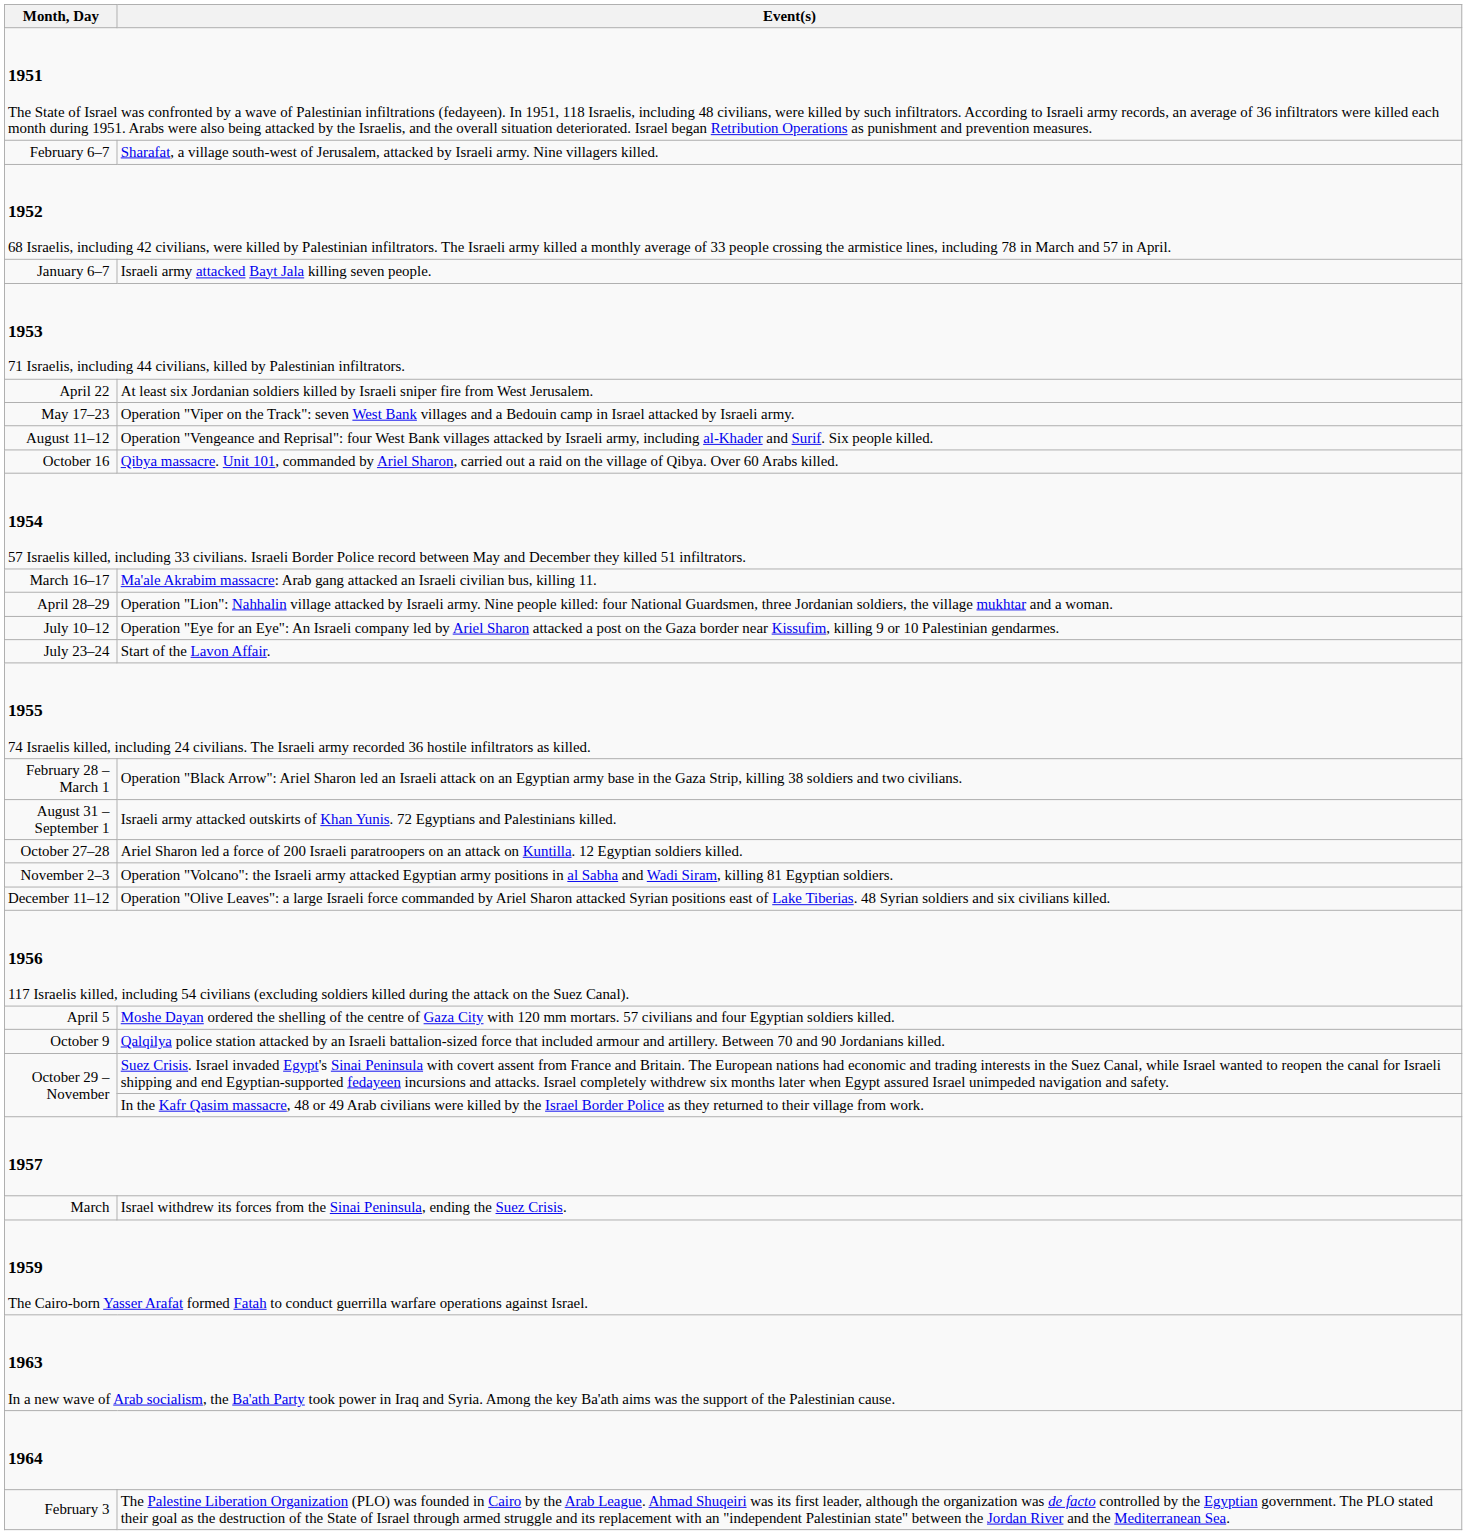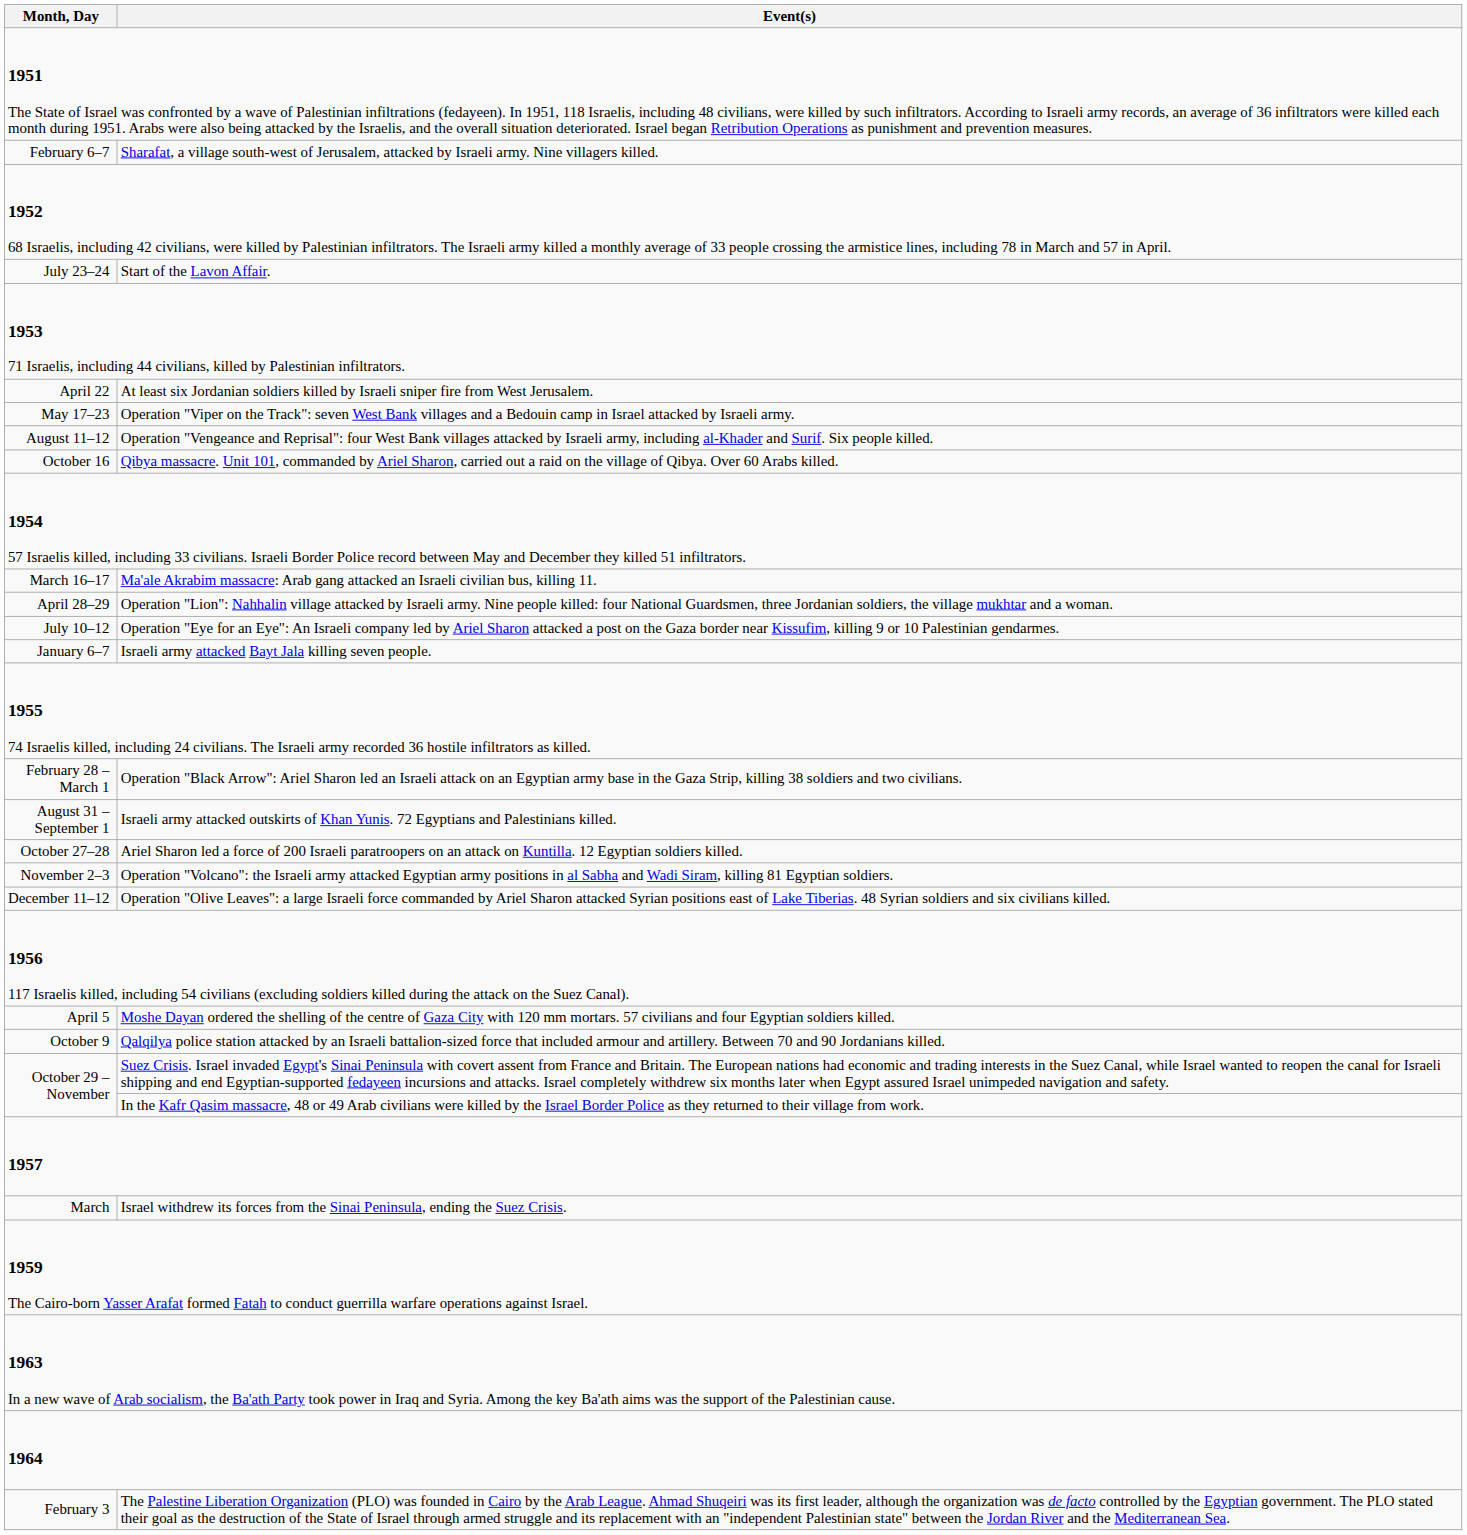rows swapped: (276, 271) <-> (196, 651)
